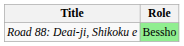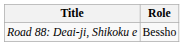(159, 32) lightgreen background -> (159, 32) no background
